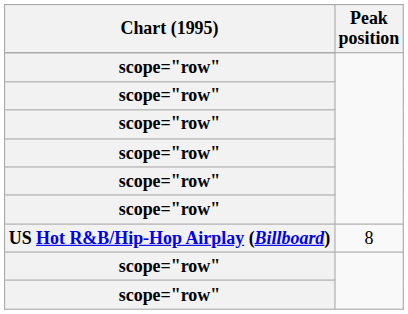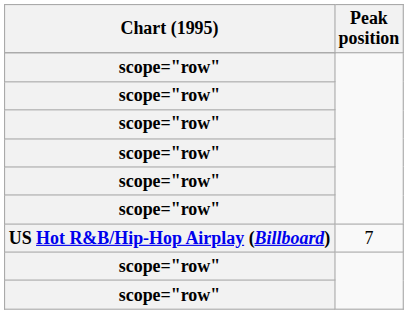(369, 237) 8 -> (369, 237) 7
